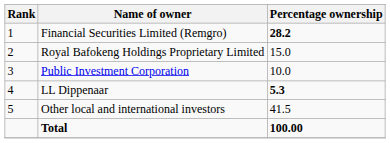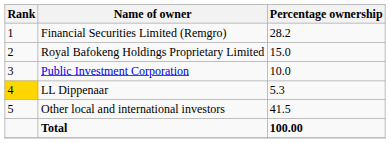(280, 33) bold -> (280, 33) normal
(10, 90) no background -> (10, 90) gold background
(277, 90) bold -> (277, 90) normal
